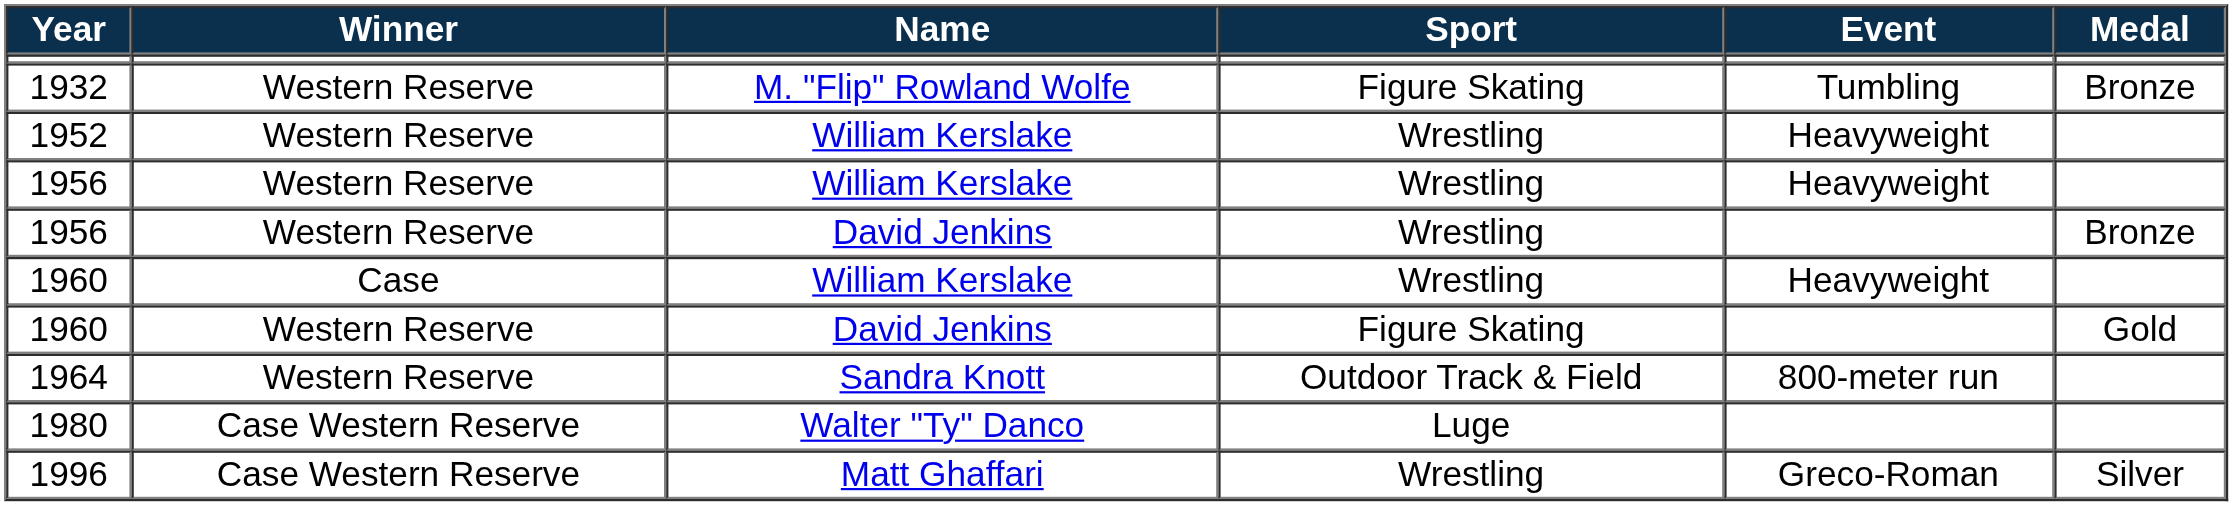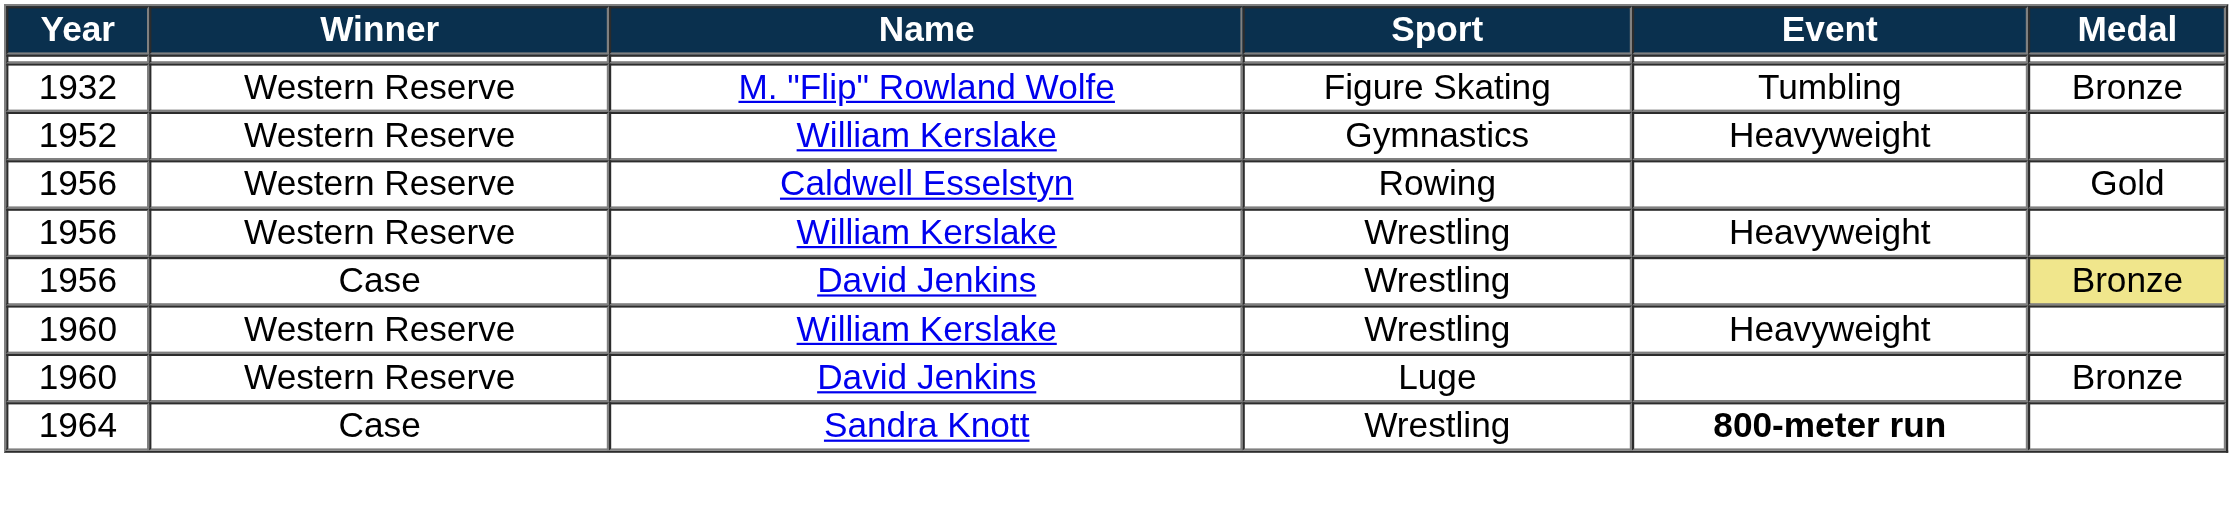(1471, 135) Wrestling -> (1437, 135) Gymnastics
+ row: (78, 183)
(398, 232) Western Reserve -> (380, 280) Case
(2140, 232) no background -> (2127, 280) khaki background
(398, 280) Case -> (380, 329) Western Reserve
(1471, 329) Figure Skating -> (1437, 377) Luge
(2140, 329) Gold -> (2127, 377) Bronze
(398, 377) Western Reserve -> (380, 425) Case
(1471, 377) Outdoor Track & Field -> (1437, 425) Wrestling
(1888, 377) normal -> (1830, 425) bold
- row: (69, 425)
- row: (69, 474)
